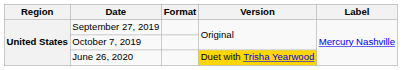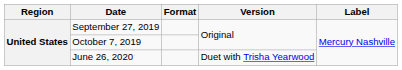(258, 57) gold background -> (258, 57) no background
